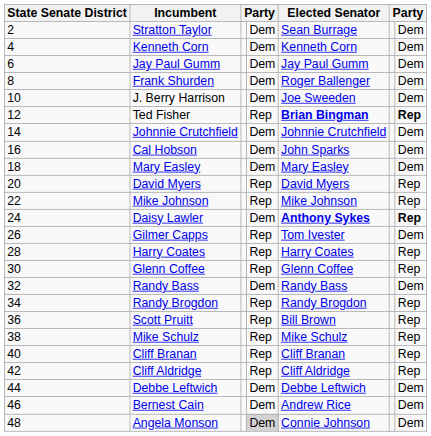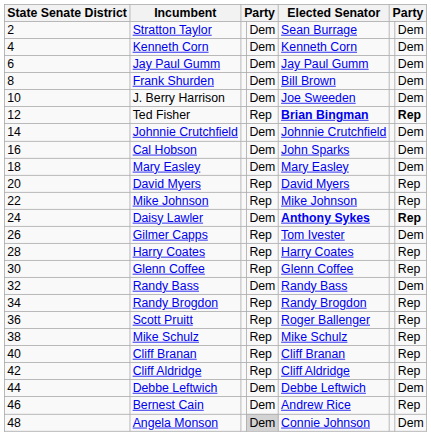(326, 81) Roger Ballenger -> (308, 81) Bill Brown
(308, 320) Bill Brown -> (326, 320) Roger Ballenger
(411, 405) Dem -> (409, 405) Rep
